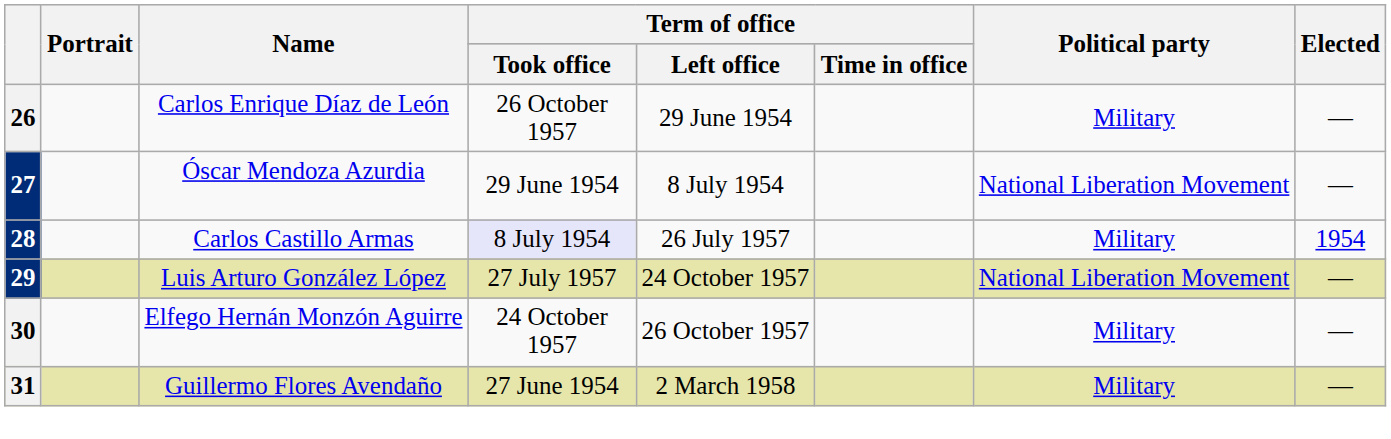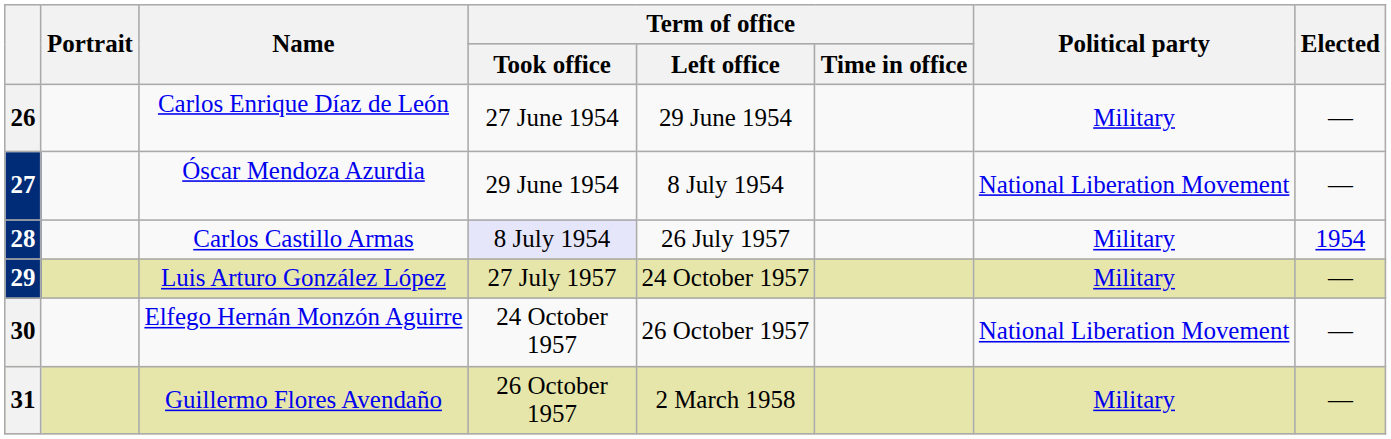(552, 117) 26 October 1957 -> (552, 117) 27 June 1954
(1134, 278) National Liberation Movement -> (1134, 278) Military
(1134, 332) Military -> (1134, 332) National Liberation Movement
(552, 385) 27 June 1954 -> (552, 399) 26 October 1957
